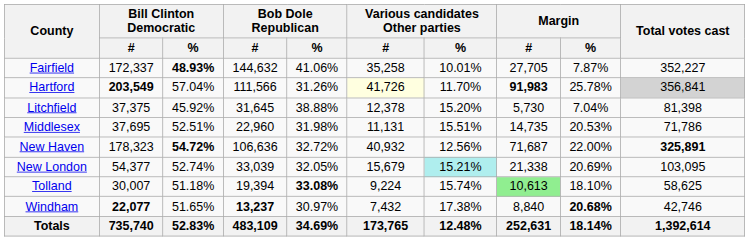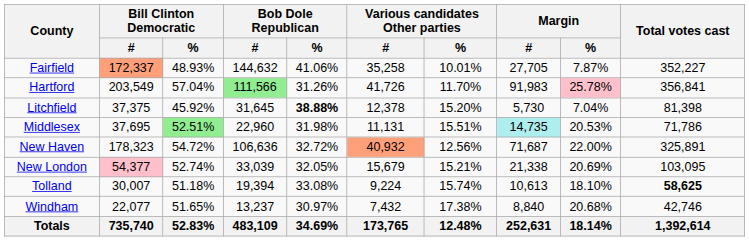(131, 68) no background -> (131, 68) lightsalmon background
(193, 68) bold -> (193, 68) normal
(131, 87) bold -> (131, 87) normal
(255, 87) no background -> (255, 87) lightgreen background
(386, 87) lightyellow background -> (386, 87) no background
(529, 87) bold -> (529, 87) normal
(591, 87) no background -> (591, 87) pink background
(683, 87) lightgrey background -> (683, 87) no background
(317, 107) normal -> (317, 107) bold
(193, 127) no background -> (193, 127) lightgreen background
(529, 127) no background -> (529, 127) paleturquoise background
(193, 147) bold -> (193, 147) normal
(386, 147) no background -> (386, 147) lightsalmon background
(683, 147) bold -> (683, 147) normal
(131, 166) no background -> (131, 166) pink background
(460, 166) paleturquoise background -> (460, 166) no background
(317, 186) bold -> (317, 186) normal
(529, 186) lightgreen background -> (529, 186) no background
(683, 186) normal -> (683, 186) bold
(131, 206) bold -> (131, 206) normal
(255, 206) bold -> (255, 206) normal
(591, 206) bold -> (591, 206) normal
